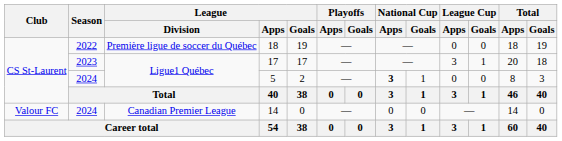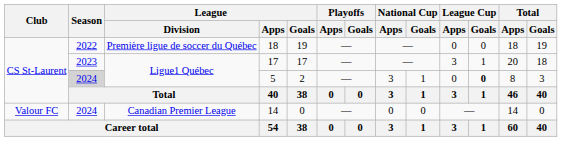(87, 78) no background -> (87, 78) lightgrey background
(391, 78) bold -> (391, 78) normal
(483, 78) normal -> (483, 78) bold
